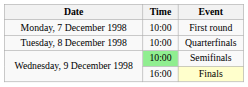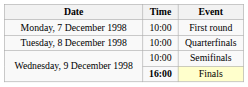(160, 58) lightgreen background -> (160, 58) no background
(160, 74) normal -> (160, 74) bold
